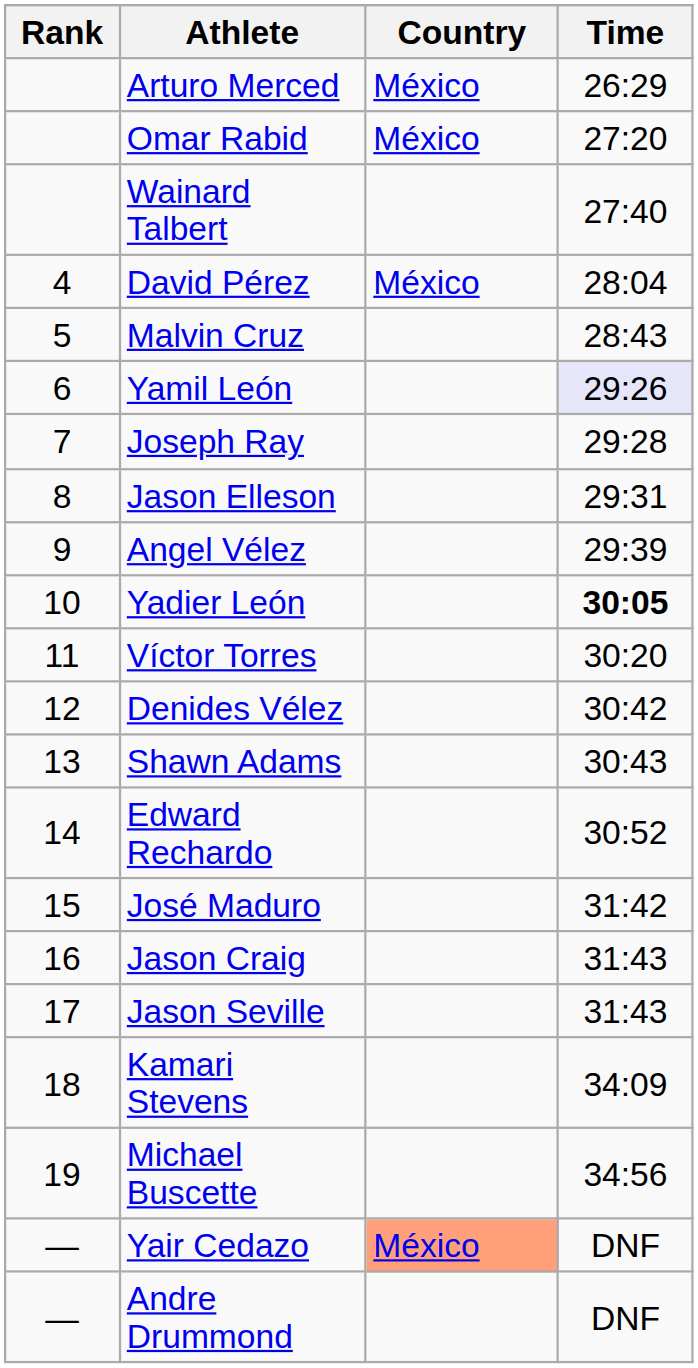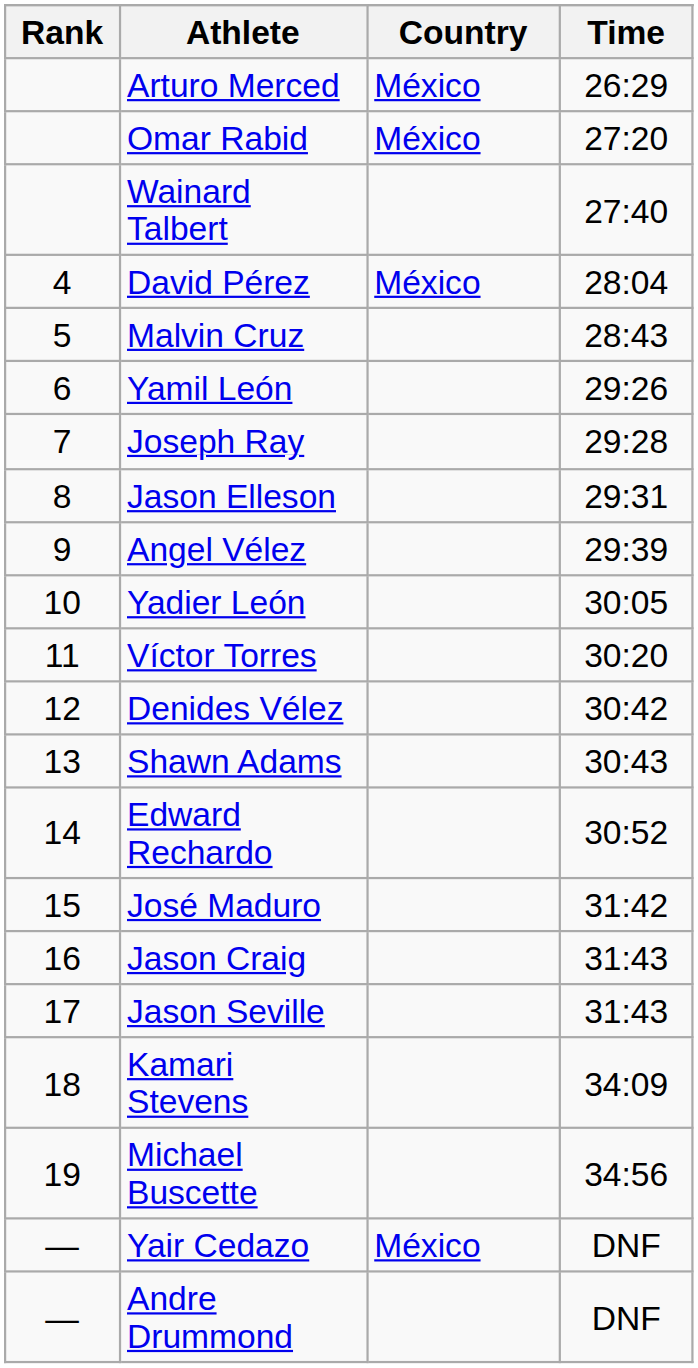(625, 389) lavender background -> (626, 389) no background
(625, 601) bold -> (626, 601) normal
(426, 1246) lightsalmon background -> (427, 1246) no background
